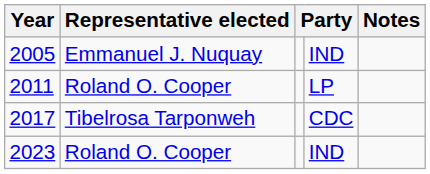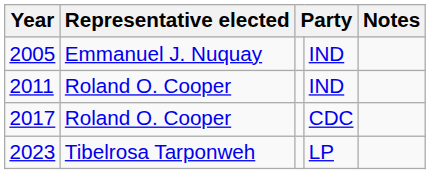(321, 86) LP -> (326, 86) IND
(160, 119) Tibelrosa Tarponweh -> (148, 119) Roland O. Cooper
(148, 151) Roland O. Cooper -> (160, 151) Tibelrosa Tarponweh
(326, 151) IND -> (321, 151) LP
